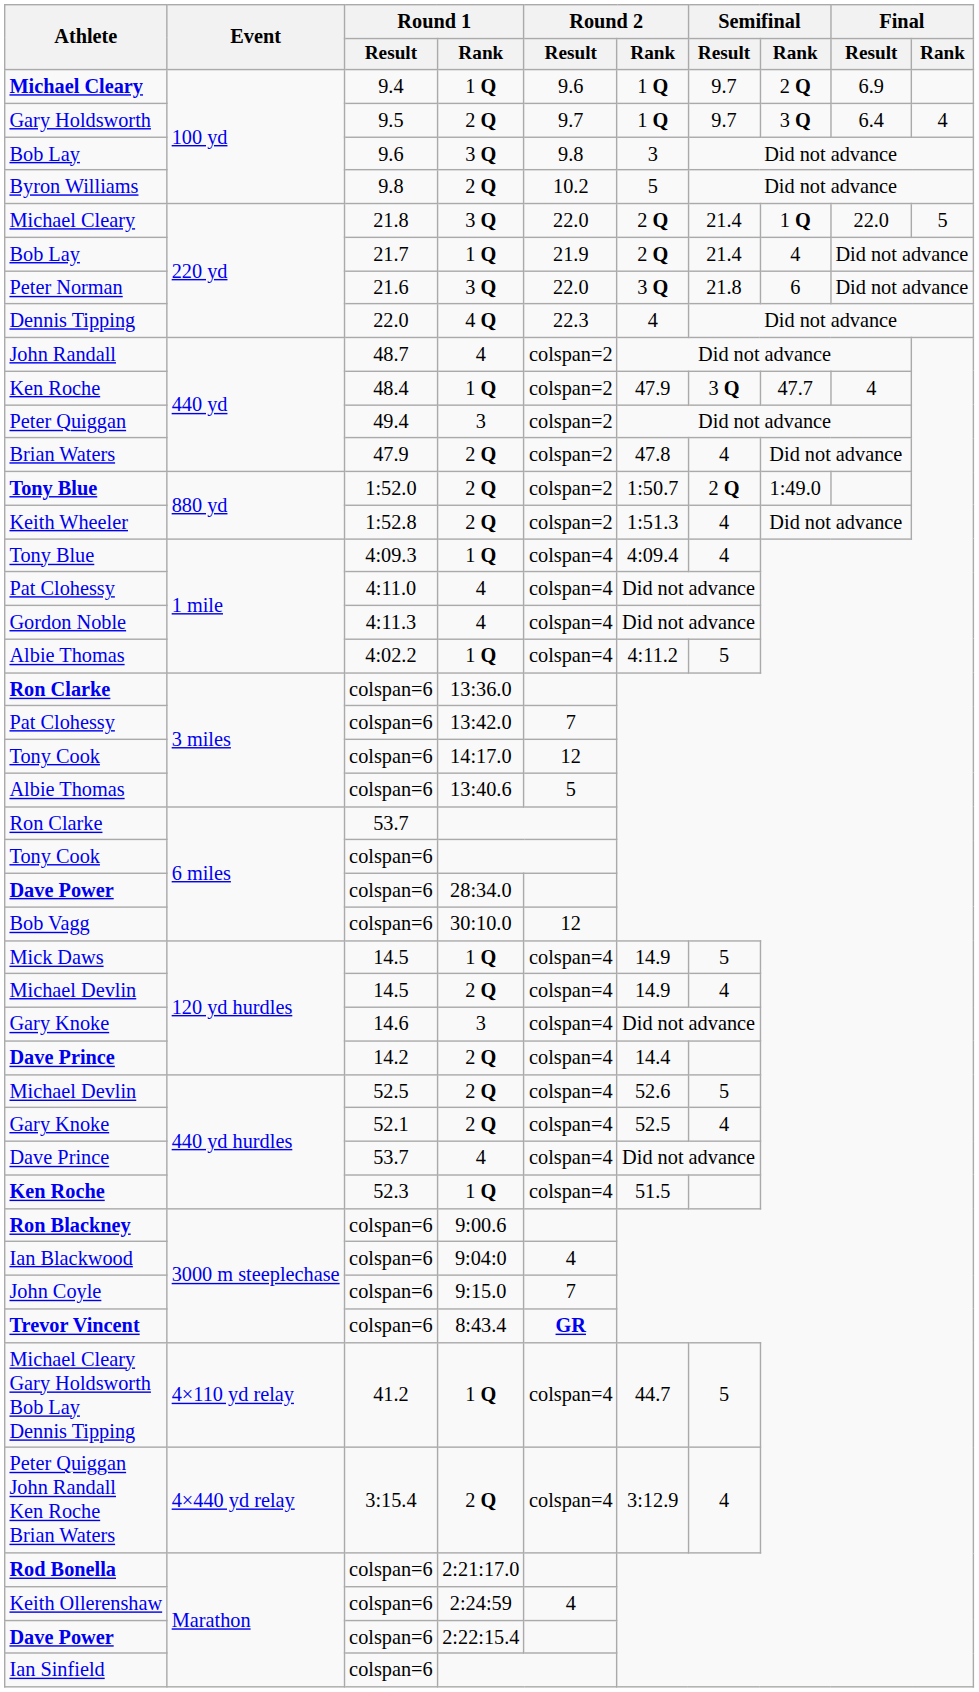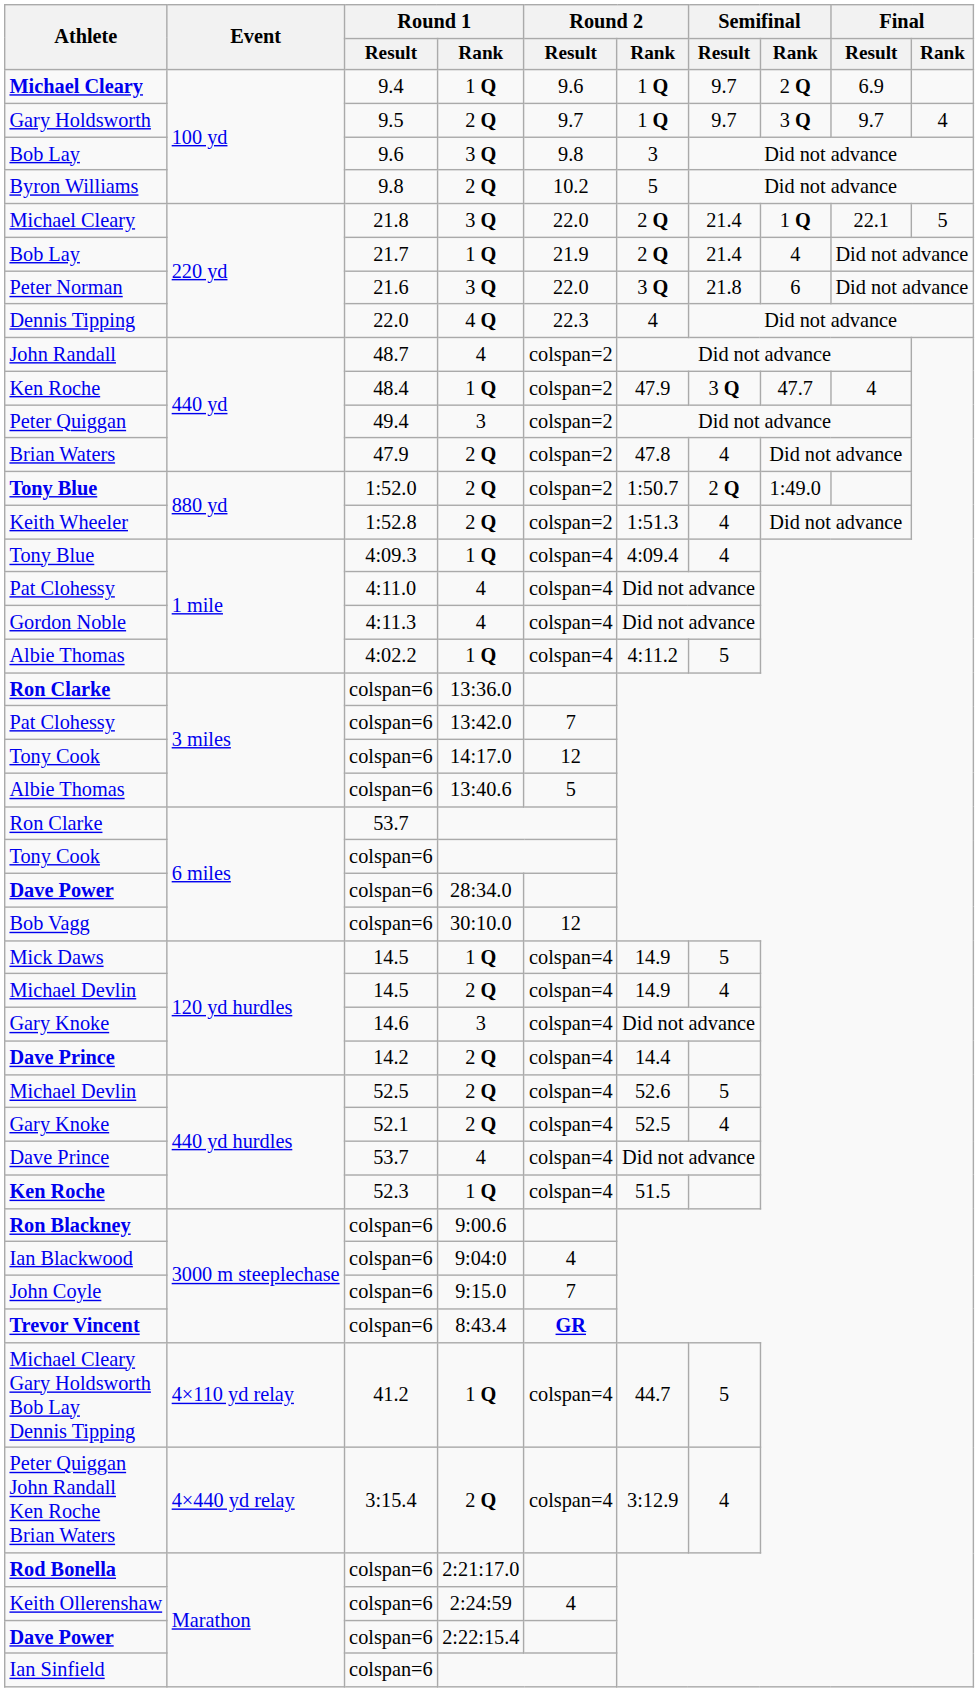(871, 120) 6.4 -> (871, 120) 9.7
(871, 220) 22.0 -> (871, 220) 22.1
